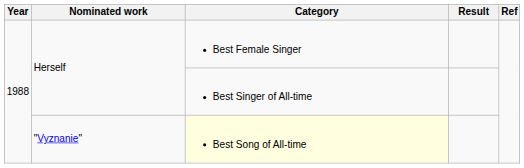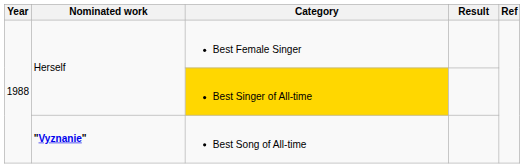(317, 97) no background -> (317, 97) gold background
(58, 139) normal -> (60, 139) bold
(317, 145) lightyellow background -> (317, 145) no background
